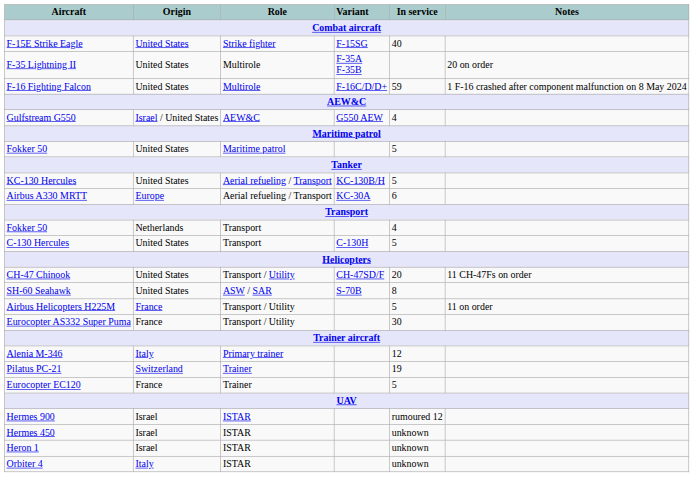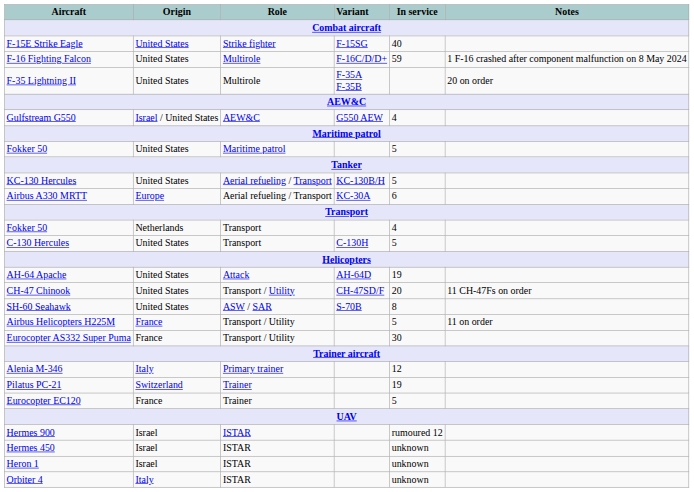rows swapped: (49, 86) <-> (41, 65)
+ row: (36, 275)
